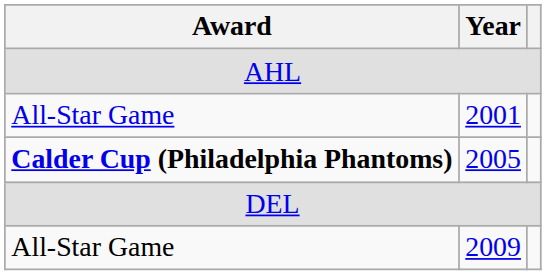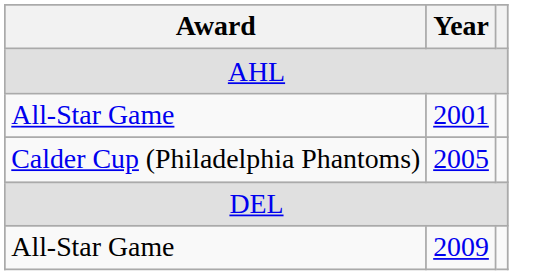(232, 159) bold -> (216, 159) normal
